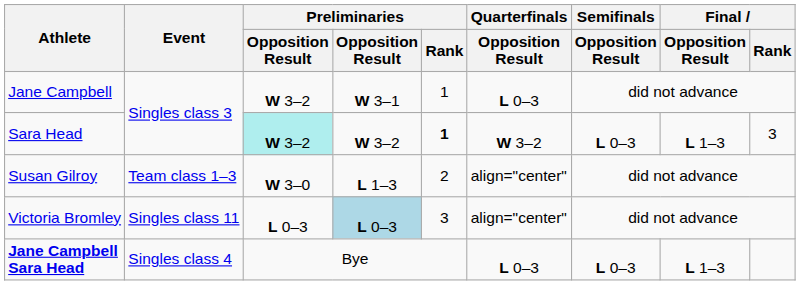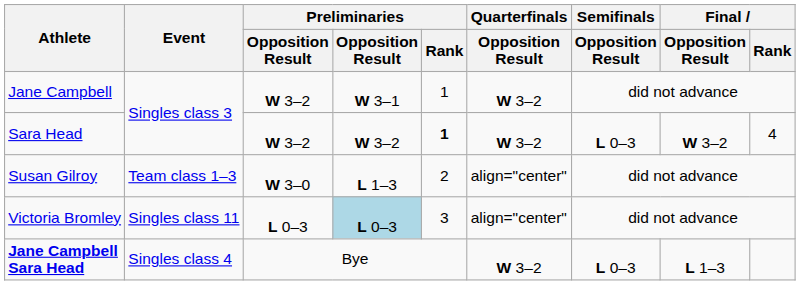(519, 101) L 0–3 -> (519, 101) W 3–2
(288, 143) paleturquoise background -> (288, 143) no background
(705, 143) L 1–3 -> (705, 143) W 3–2
(772, 134) 3 -> (772, 134) 4
(519, 268) L 0–3 -> (519, 268) W 3–2
